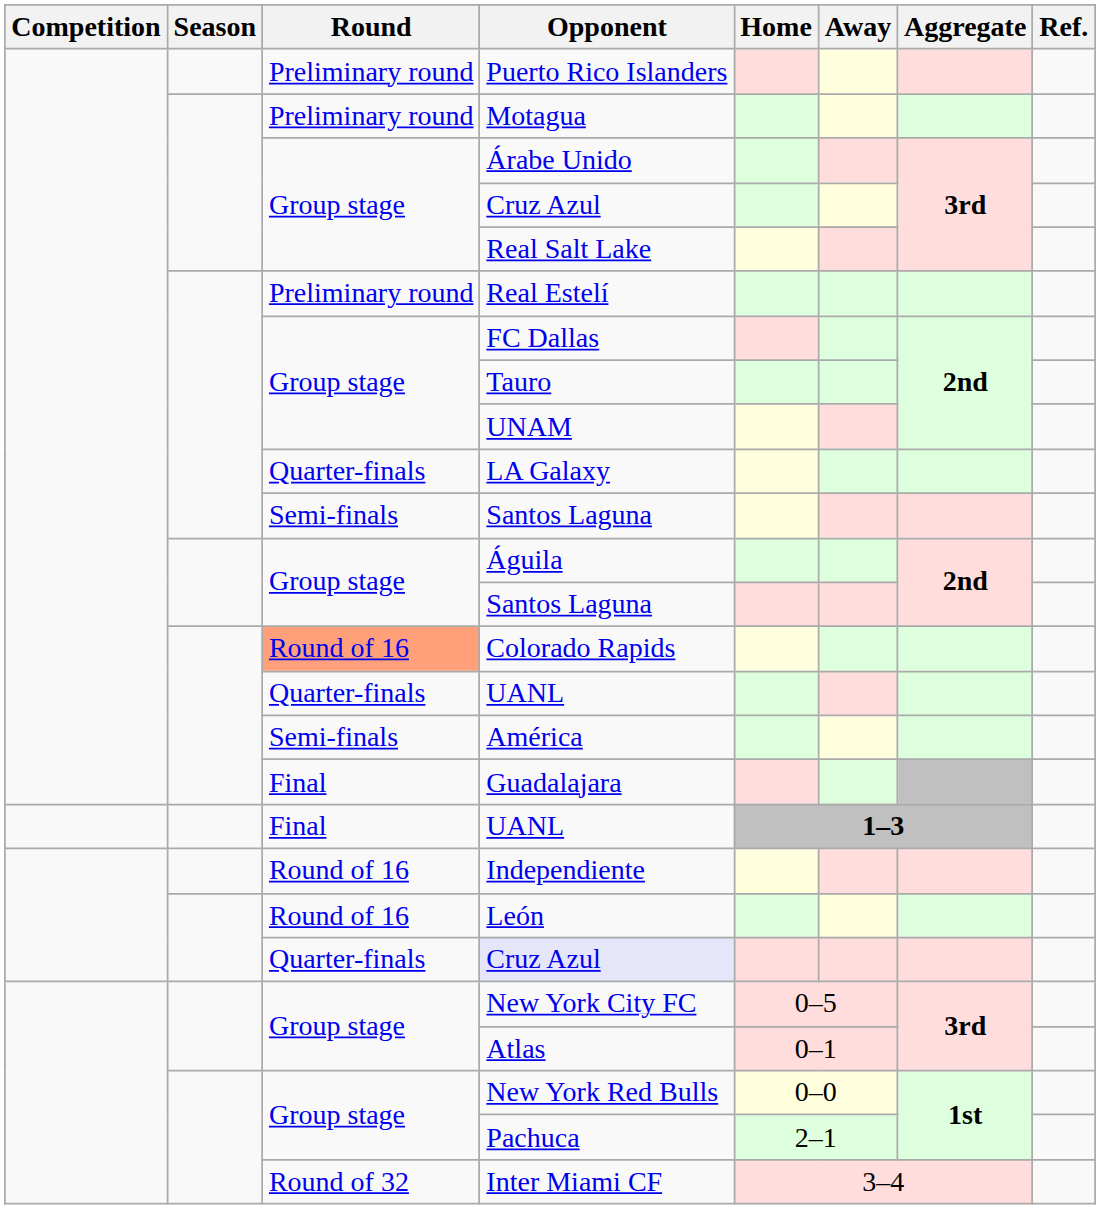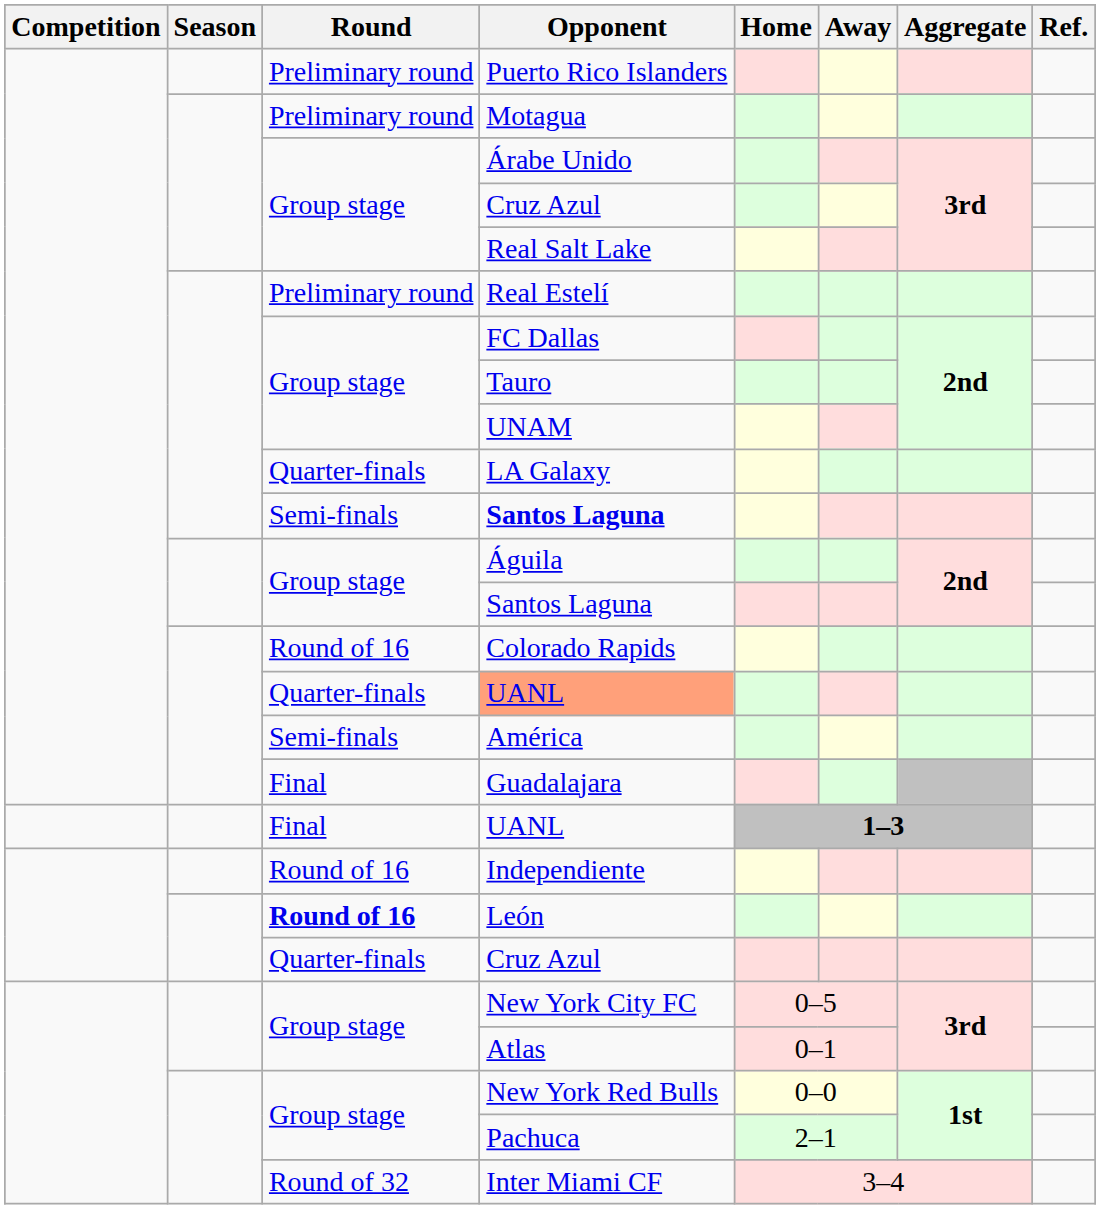(569, 515) normal -> (575, 515) bold
(339, 648) lightsalmon background -> (339, 648) no background
(525, 692) no background -> (525, 692) lightsalmon background
(339, 914) normal -> (342, 914) bold
(544, 959) lavender background -> (544, 959) no background
